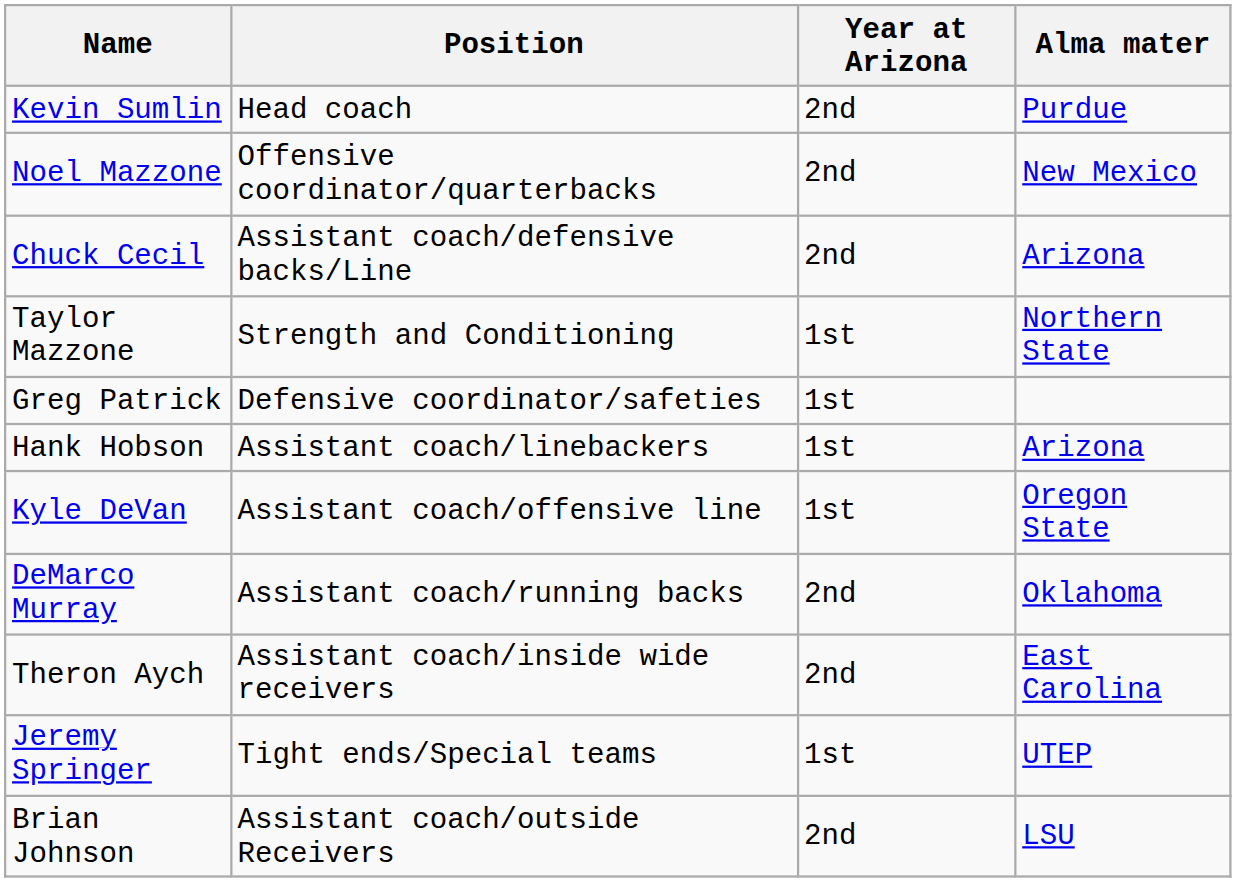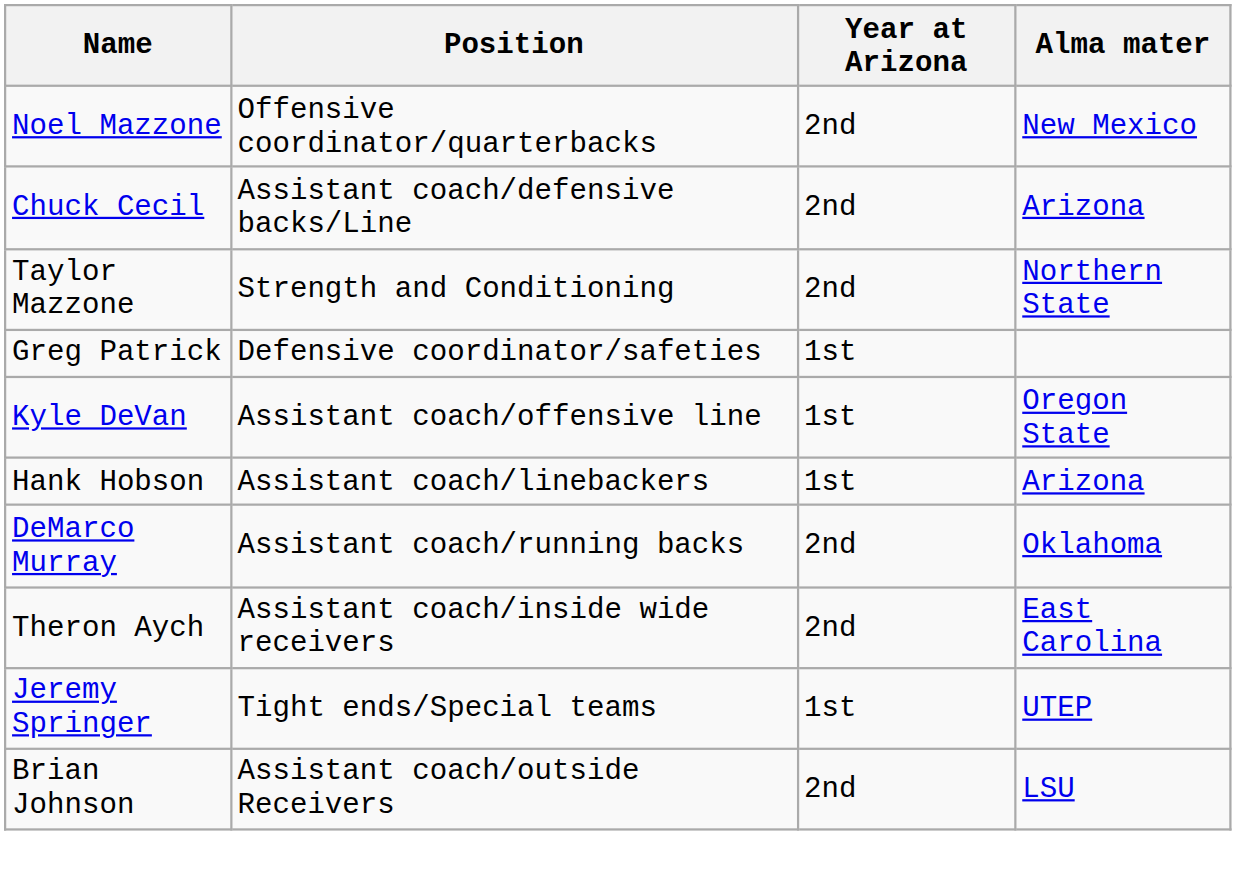- row: (117, 110)
(830, 336) 1st -> (830, 289) 2nd
rows swapped: (99, 512) <-> (108, 448)
